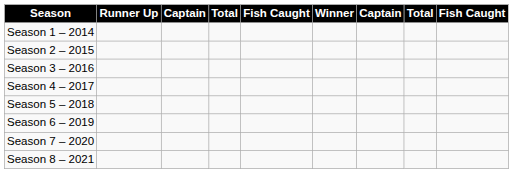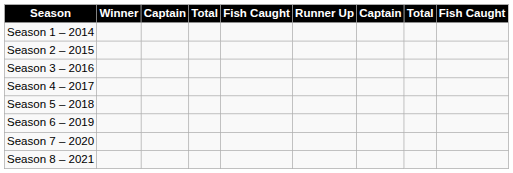columns swapped: (334, 13) <-> (129, 13)
